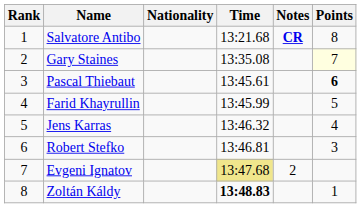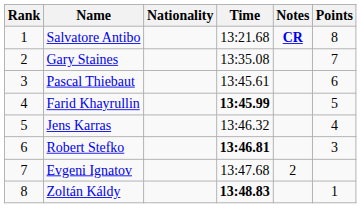(334, 59) lightyellow background -> (334, 59) no background
(334, 81) bold -> (334, 81) normal
(245, 103) normal -> (245, 103) bold
(245, 147) normal -> (245, 147) bold
(245, 170) khaki background -> (245, 170) no background
